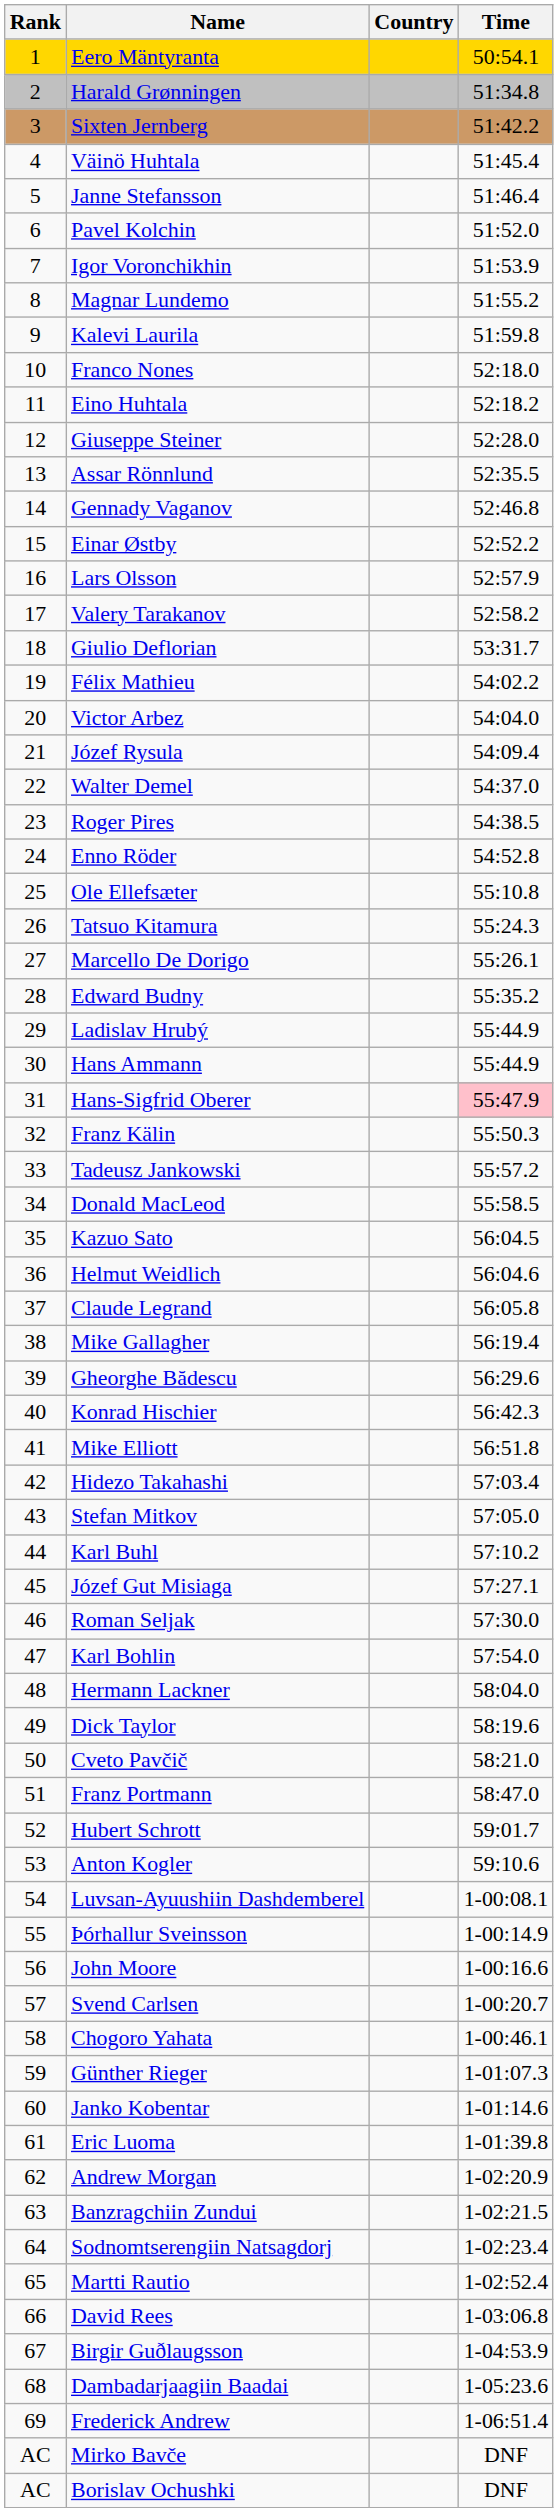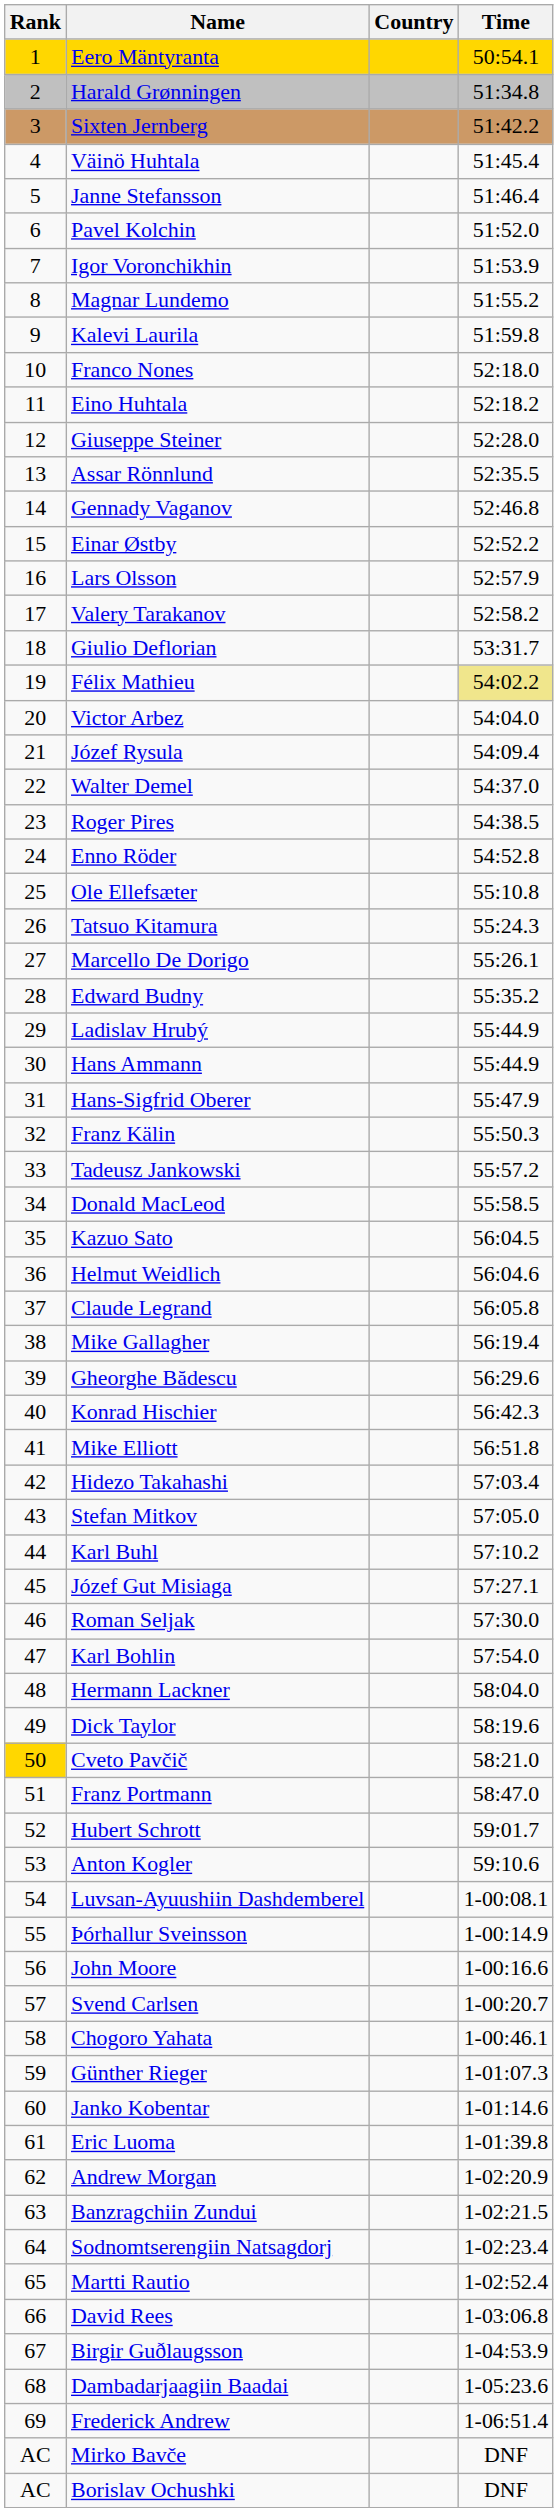(506, 682) no background -> (506, 682) khaki background
(506, 1099) pink background -> (506, 1099) no background
(35, 1760) no background -> (35, 1760) gold background
